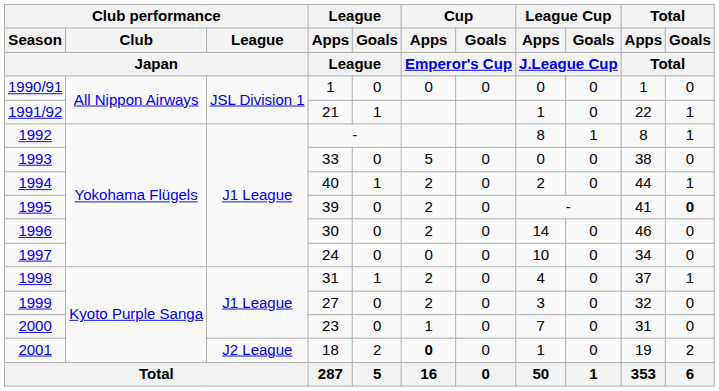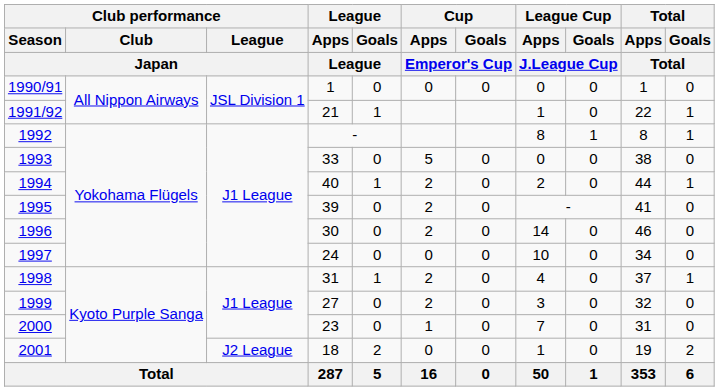(690, 207) bold -> (690, 207) normal
(429, 350) bold -> (429, 350) normal
